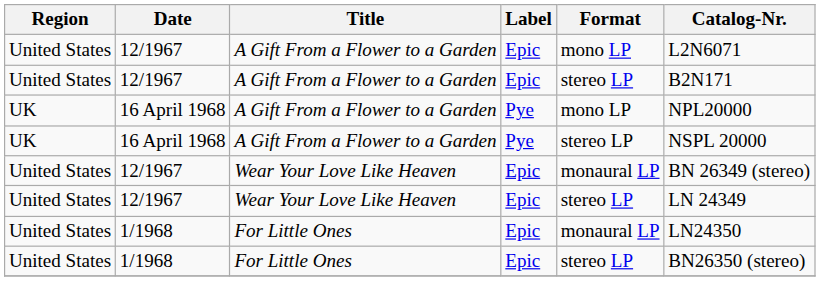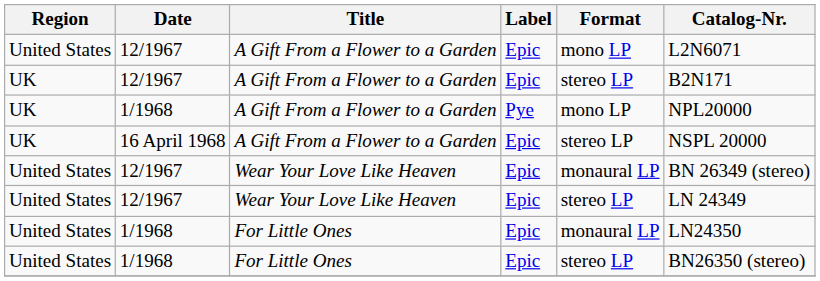(60, 79) United States -> (23, 79) UK
(173, 110) 16 April 1968 -> (146, 110) 1/1968
(520, 140) Pye -> (523, 140) Epic
